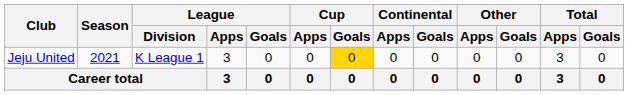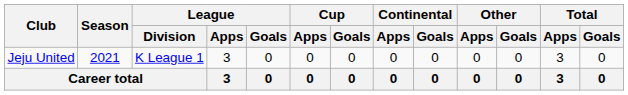(352, 57) gold background -> (352, 57) no background
